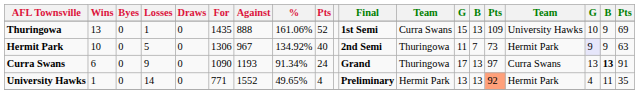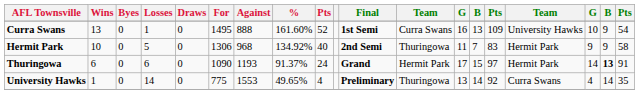(34, 29) Thuringowa -> (36, 29) Curra Swans
(221, 29) 1435 -> (221, 29) 1495
(294, 29) 161.06% -> (294, 29) 161.60%
(462, 29) 15 -> (462, 29) 16
(623, 29) 69 -> (623, 29) 54
(244, 46) 967 -> (244, 46) 968
(493, 46) 73 -> (493, 46) 83
(590, 46) lavender background -> (590, 46) no background
(623, 46) 63 -> (623, 46) 58
(36, 63) Curra Swans -> (34, 63) Thuringowa
(146, 63) 9 -> (146, 63) 6
(291, 63) 91.34% -> (291, 63) 91.37%
(424, 63) Thuringowa -> (424, 63) Hermit Park
(477, 63) 13 -> (477, 63) 15
(534, 63) Curra Swans -> (533, 63) Hermit Park
(593, 63) 13 -> (593, 63) 14
(219, 80) 771 -> (219, 80) 775
(247, 80) 1552 -> (247, 80) 1553
(424, 80) Hermit Park -> (424, 80) Thuringowa
(477, 80) 13 -> (477, 80) 14
(493, 80) lightsalmon background -> (493, 80) no background
(533, 80) Hermit Park -> (534, 80) Curra Swans
(608, 80) 11 -> (608, 80) 14
